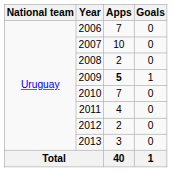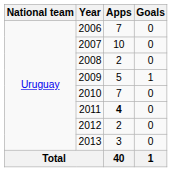(119, 77) bold -> (119, 77) normal
(119, 110) normal -> (119, 110) bold
